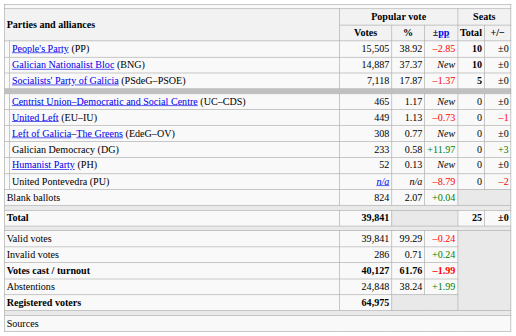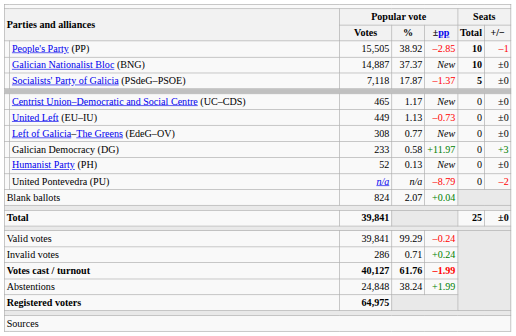(503, 49) ±0 -> (504, 49) –1
(504, 117) –1 -> (503, 117) ±0
